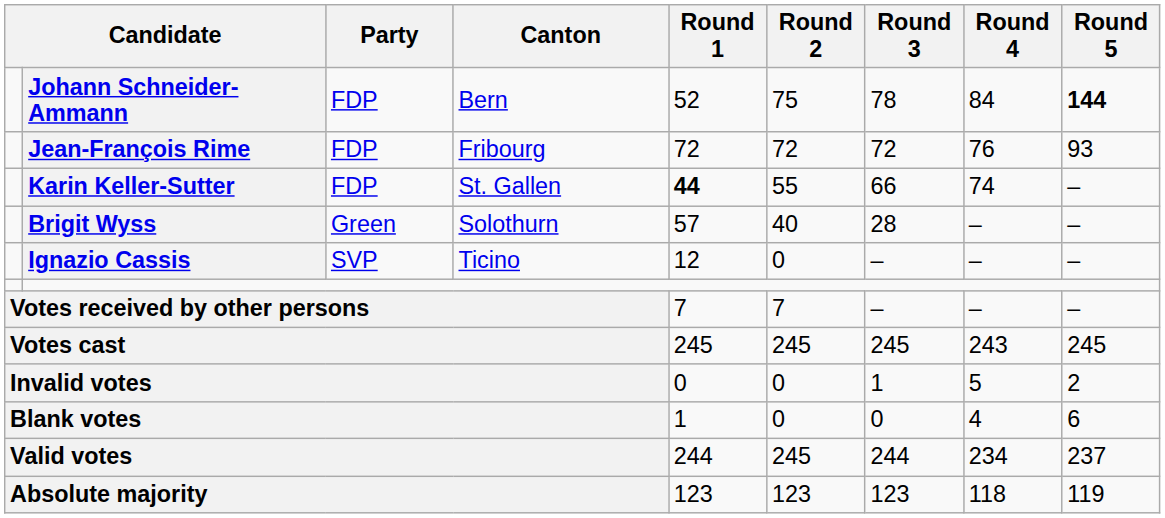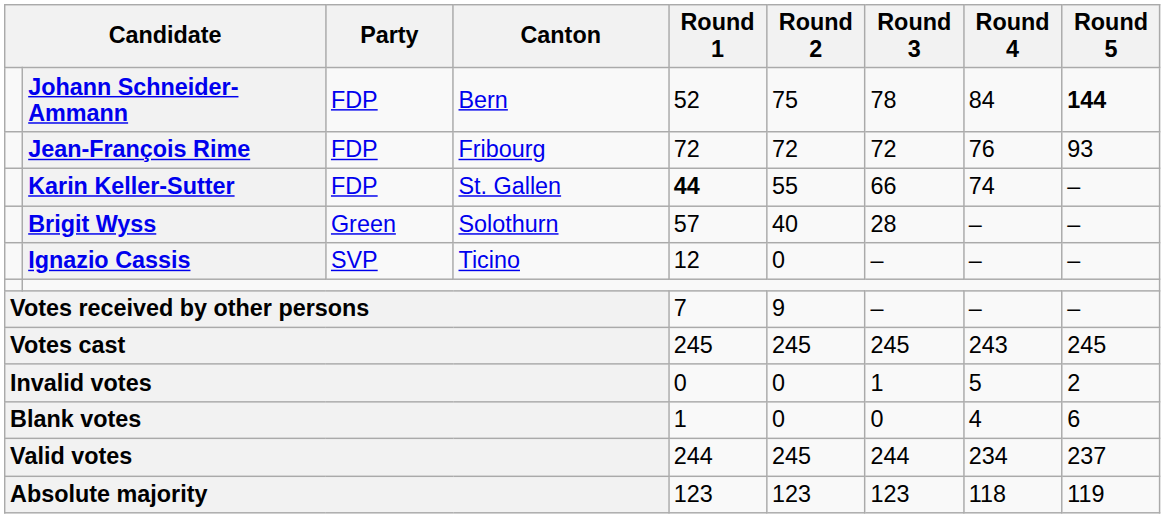(779, 308) 7 -> (779, 308) 9
